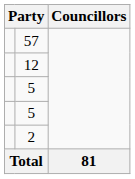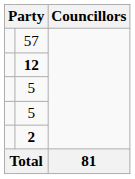(31, 64) normal -> (31, 64) bold
(31, 137) normal -> (31, 137) bold
